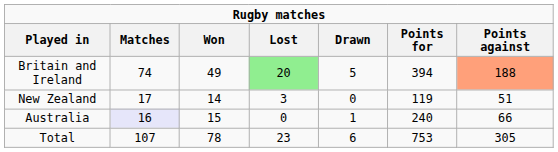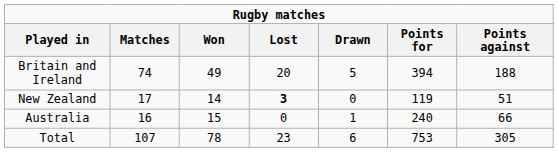(284, 73) lightgreen background -> (284, 73) no background
(505, 73) lightsalmon background -> (505, 73) no background
(284, 99) normal -> (284, 99) bold
(145, 119) lavender background -> (145, 119) no background
